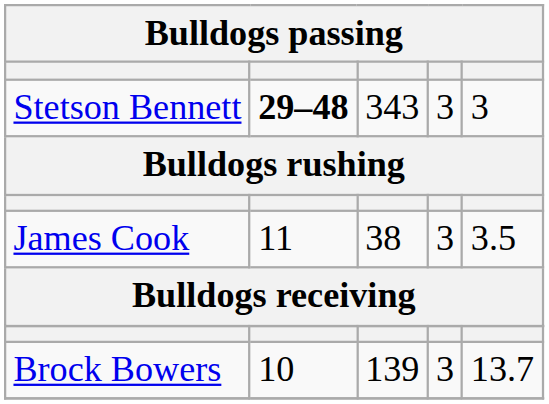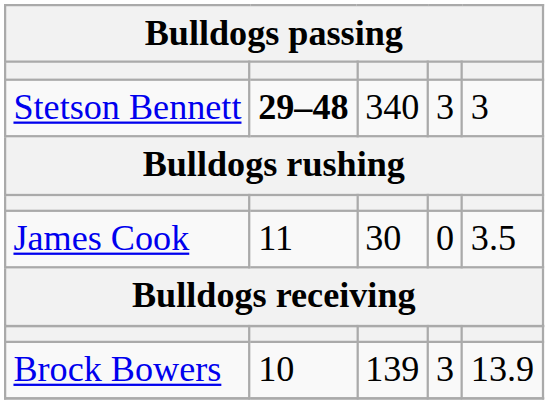(392, 107) 343 -> (392, 107) 340
(383, 238) 38 -> (383, 238) 30
(445, 238) 3 -> (445, 238) 0
(503, 369) 13.7 -> (503, 369) 13.9
